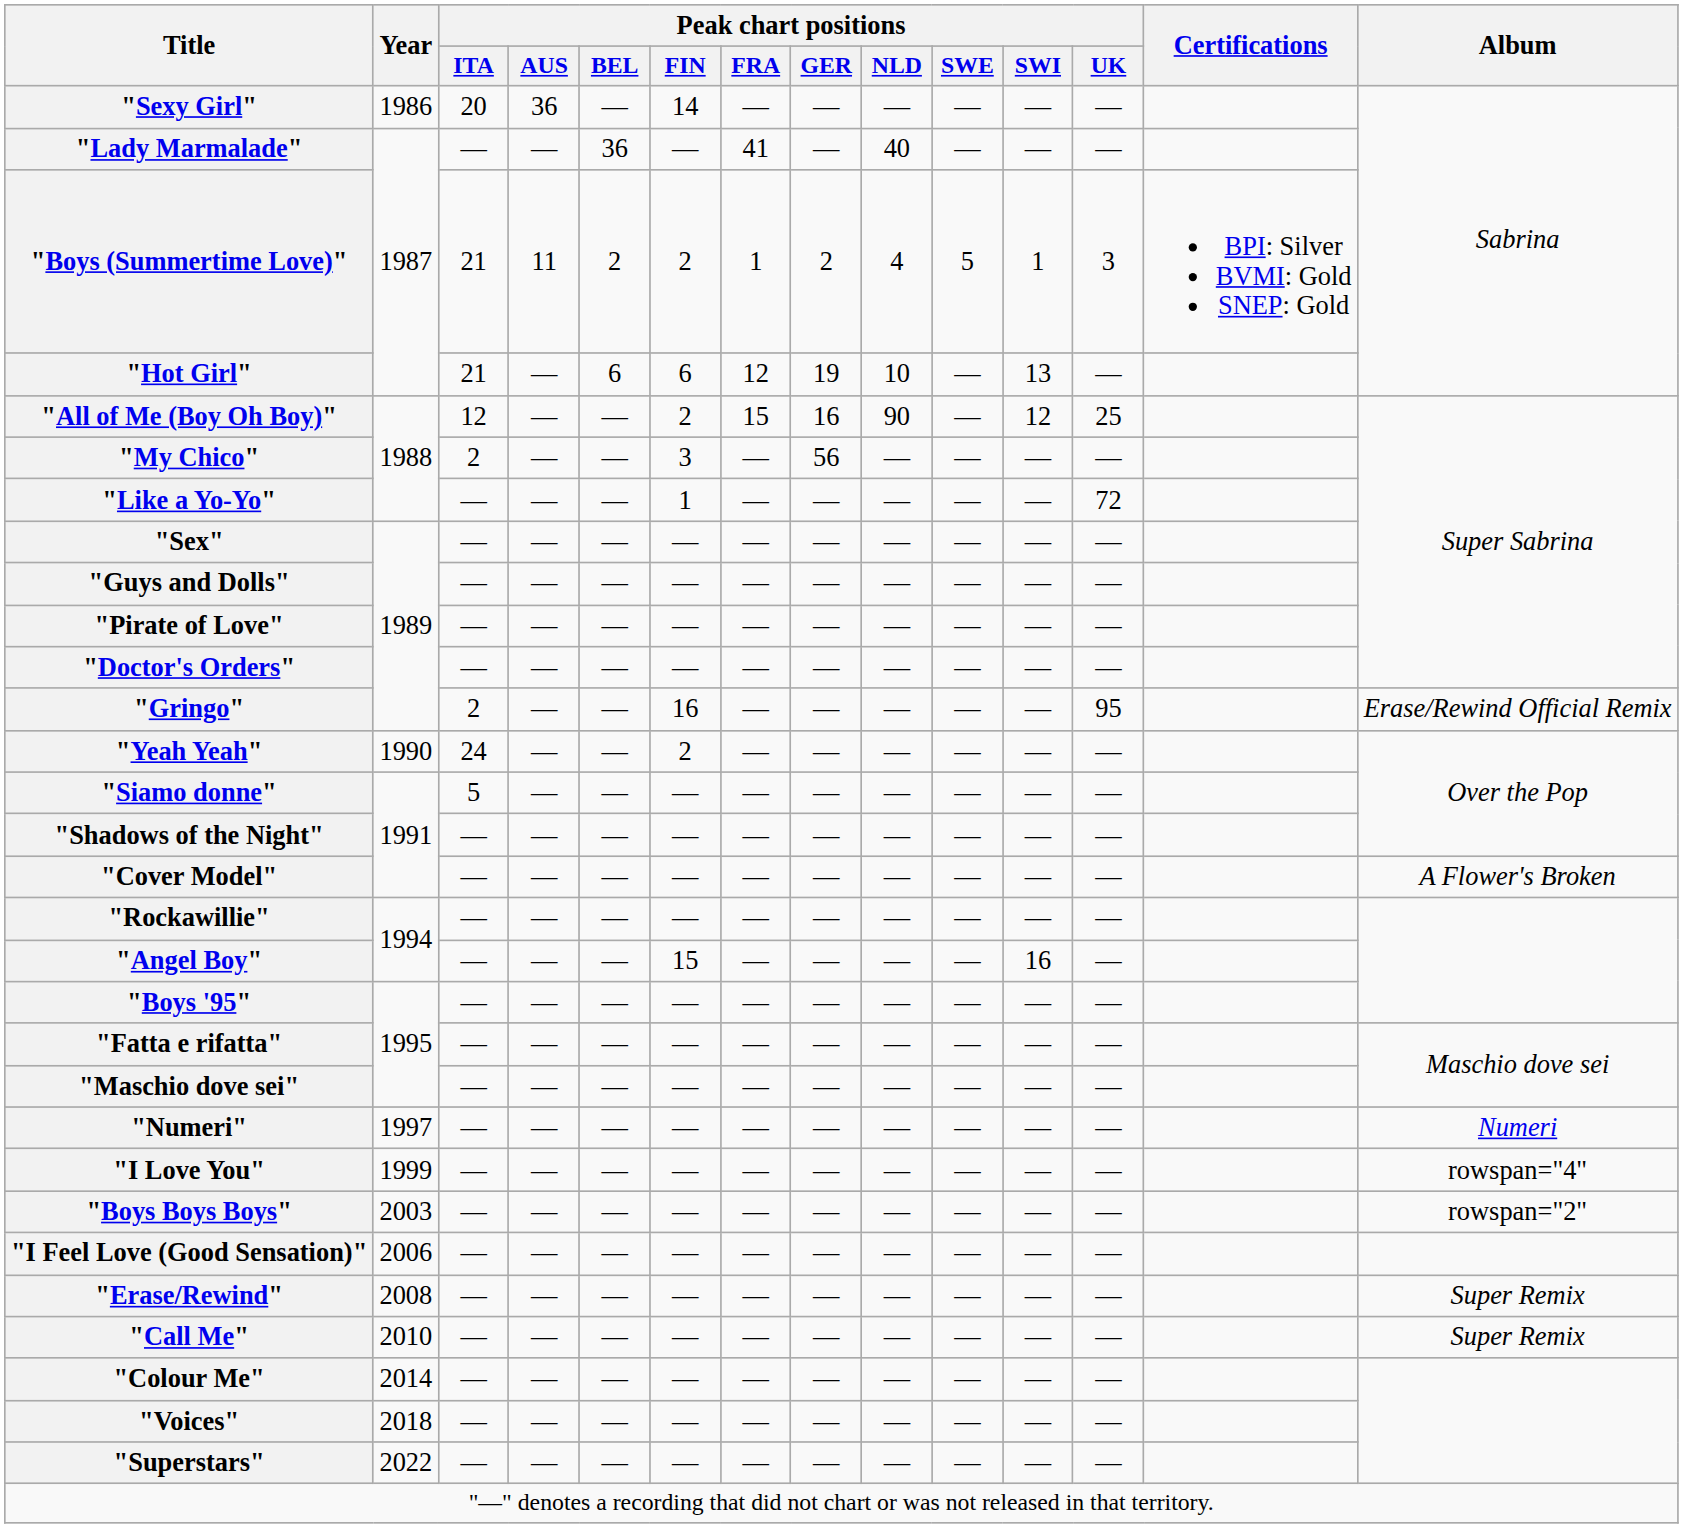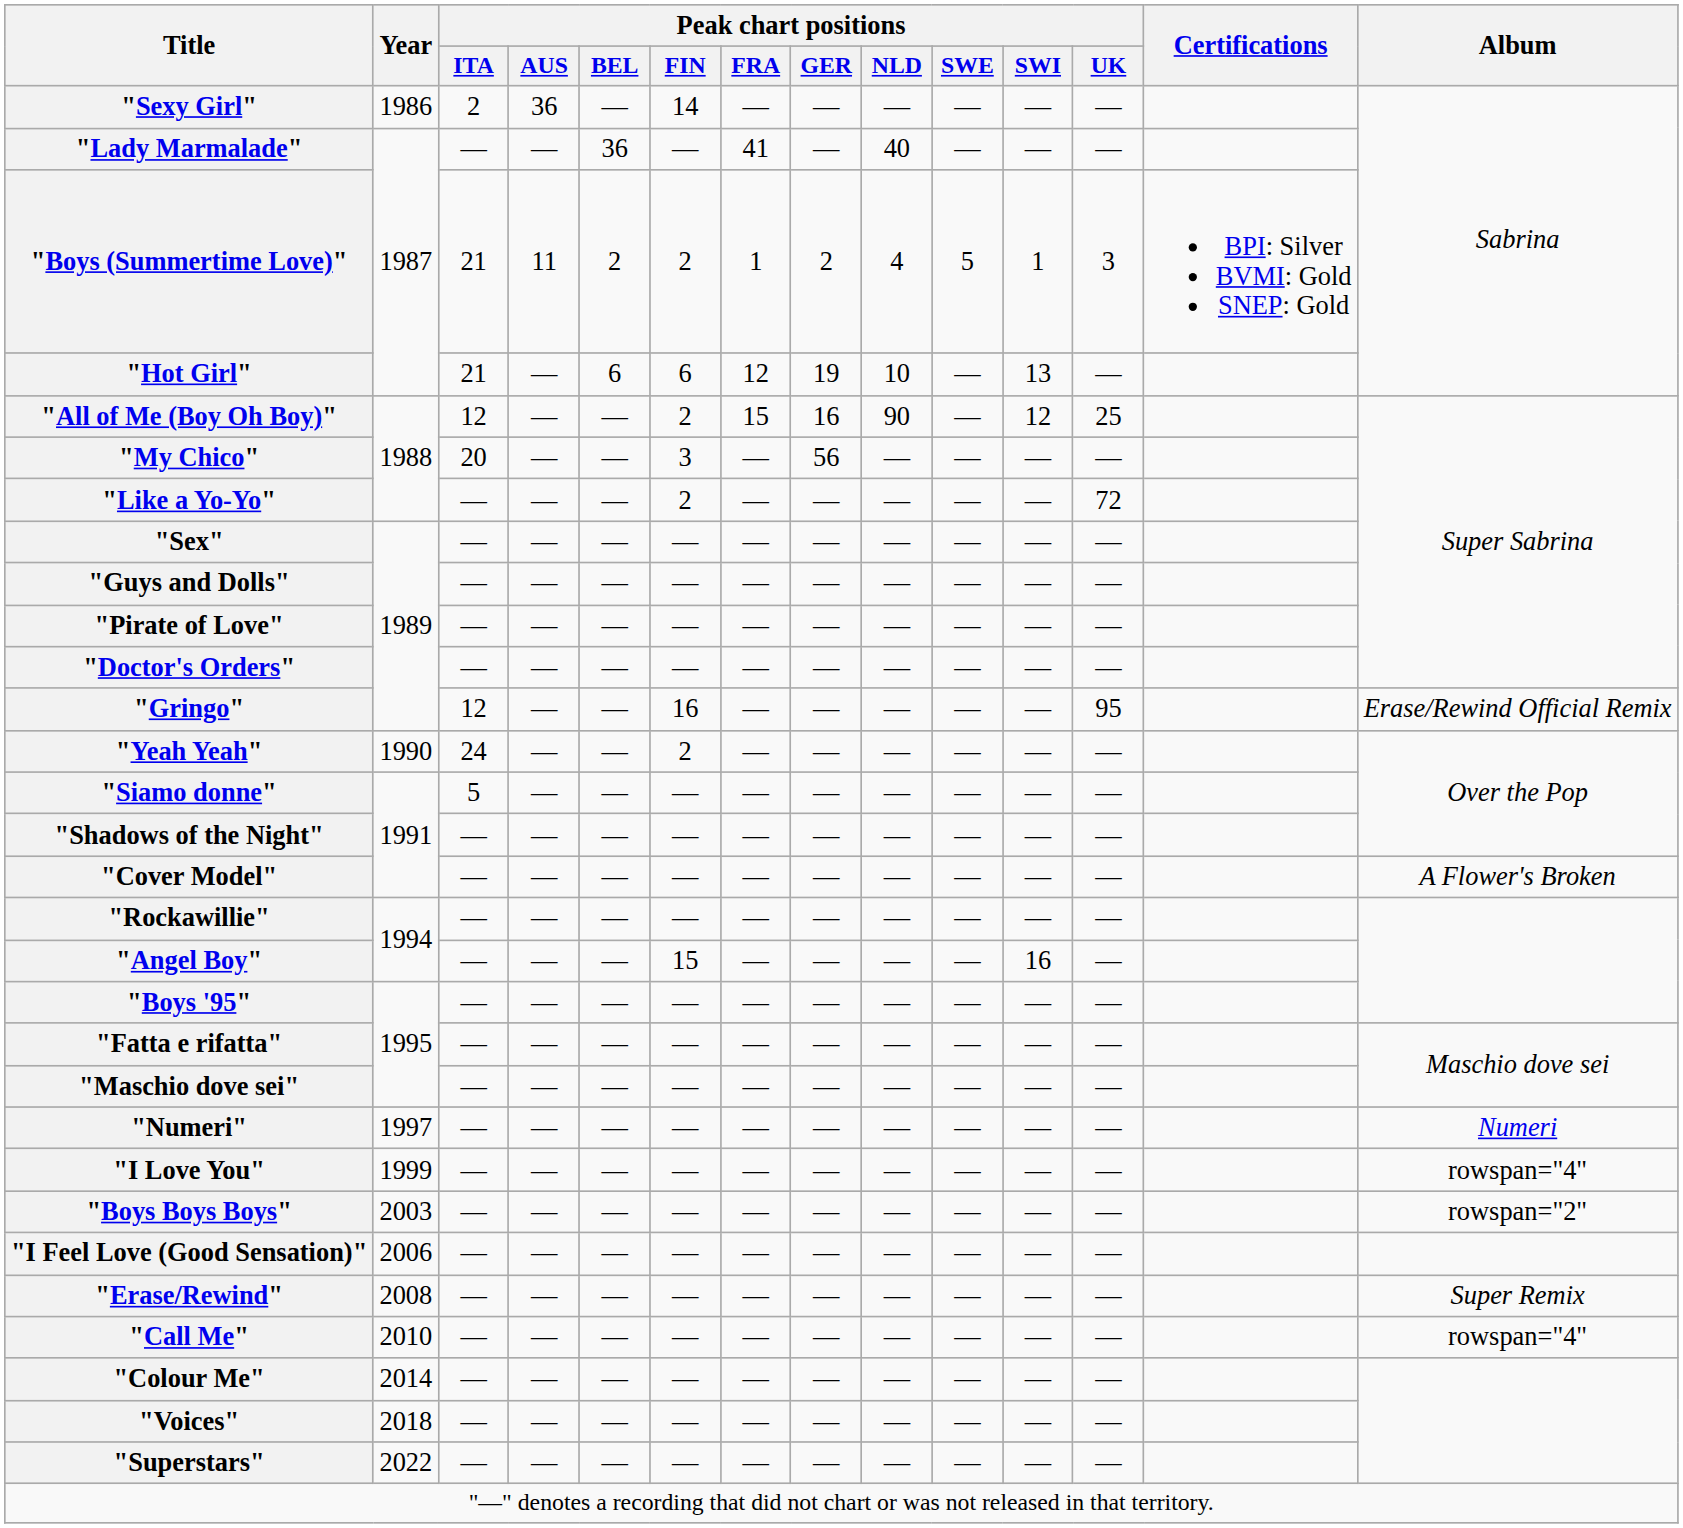(474, 106) 20 -> (474, 106) 2
(474, 457) 2 -> (474, 457) 20
(685, 499) 1 -> (685, 499) 2
(474, 708) 2 -> (474, 708) 12
(1518, 1336) Super Remix -> (1518, 1336) rowspan="4"
